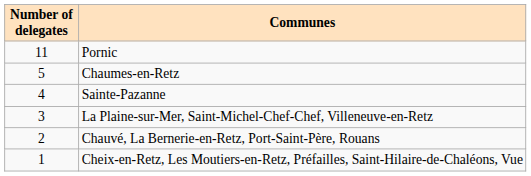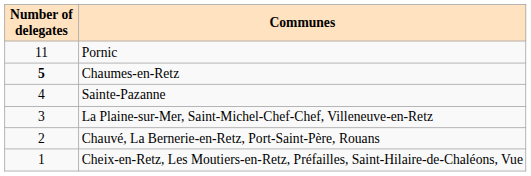(41, 73) normal -> (41, 73) bold
